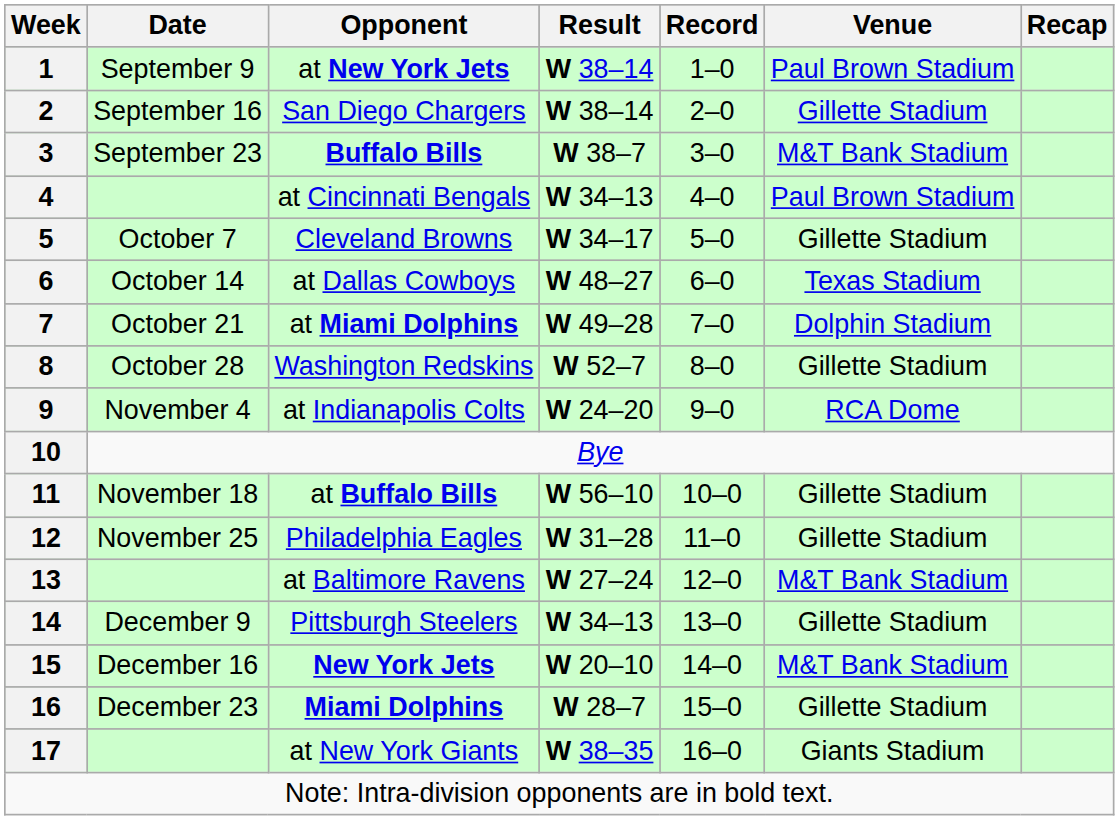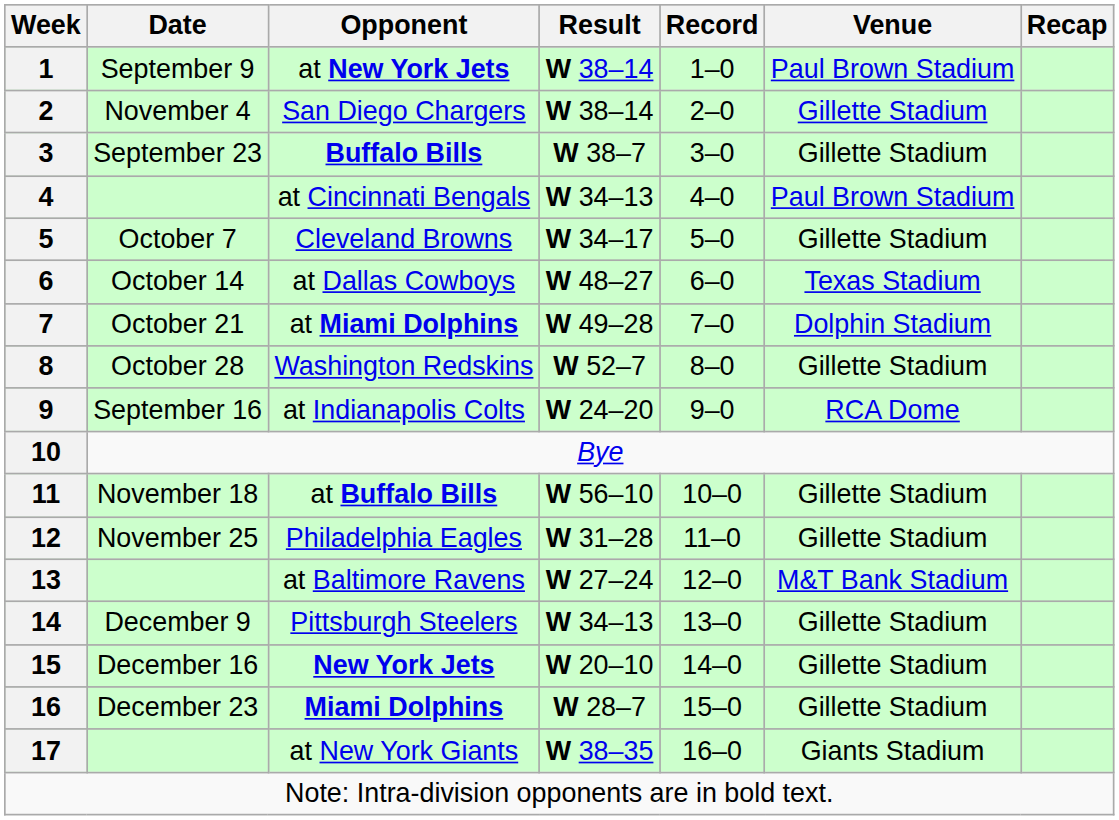(178, 111) September 16 -> (178, 111) November 4
(893, 153) M&T Bank Stadium -> (893, 153) Gillette Stadium
(178, 409) November 4 -> (178, 409) September 16
(893, 665) M&T Bank Stadium -> (893, 665) Gillette Stadium
